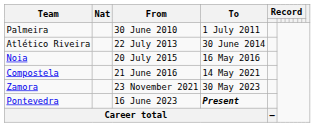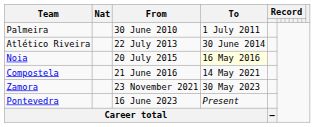(231, 58) no background -> (231, 58) lightyellow background
(221, 101) bold -> (221, 101) normal
